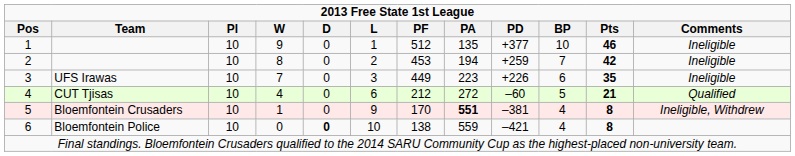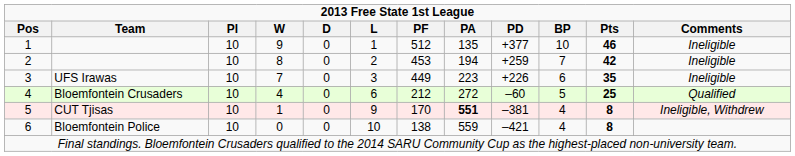(84, 94) CUT Tjisas -> (118, 94) Bloemfontein Crusaders
(610, 94) 21 -> (610, 94) 25
(118, 111) Bloemfontein Crusaders -> (84, 111) CUT Tjisas
(327, 127) bold -> (327, 127) normal
